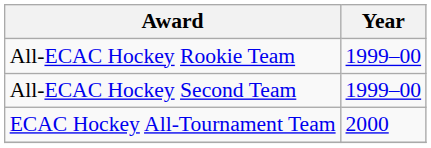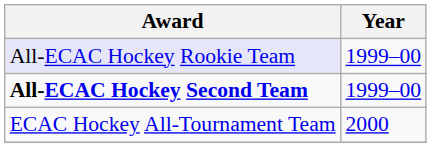(152, 55) no background -> (152, 55) lavender background
(153, 90) normal -> (159, 90) bold
